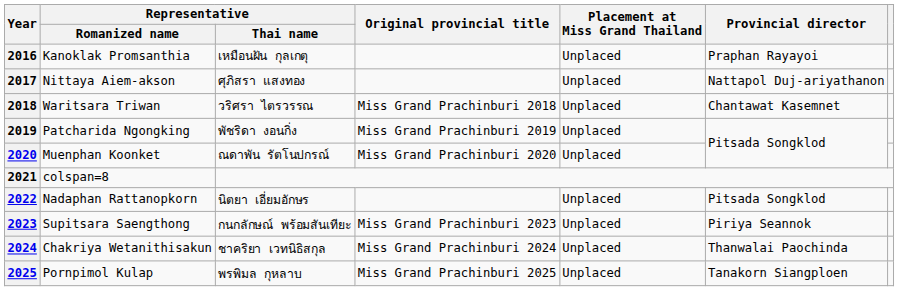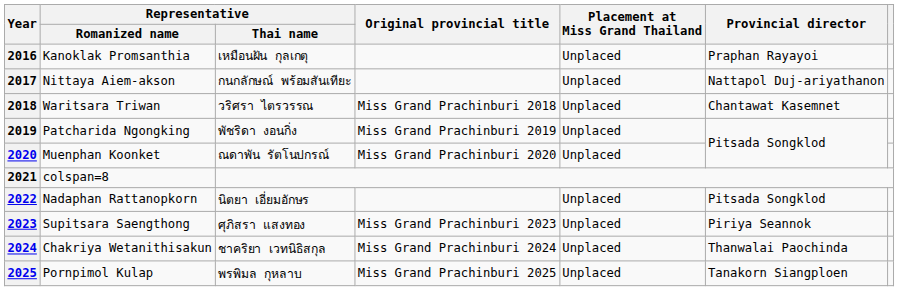(262, 82) ศุภิสรา แสงทอง -> (285, 82) กนกลักษณ์ พร้อมสันเทียะ
(285, 225) กนกลักษณ์ พร้อมสันเทียะ -> (262, 225) ศุภิสรา แสงทอง
